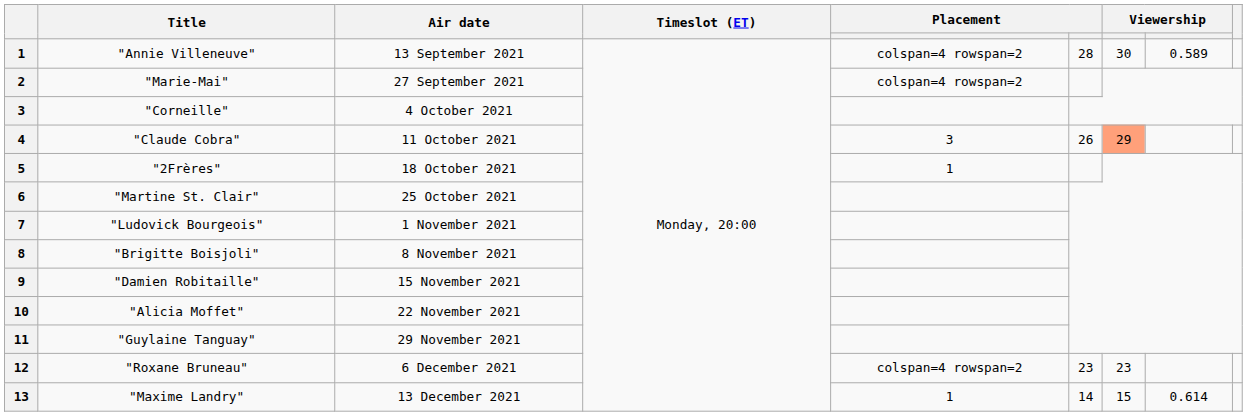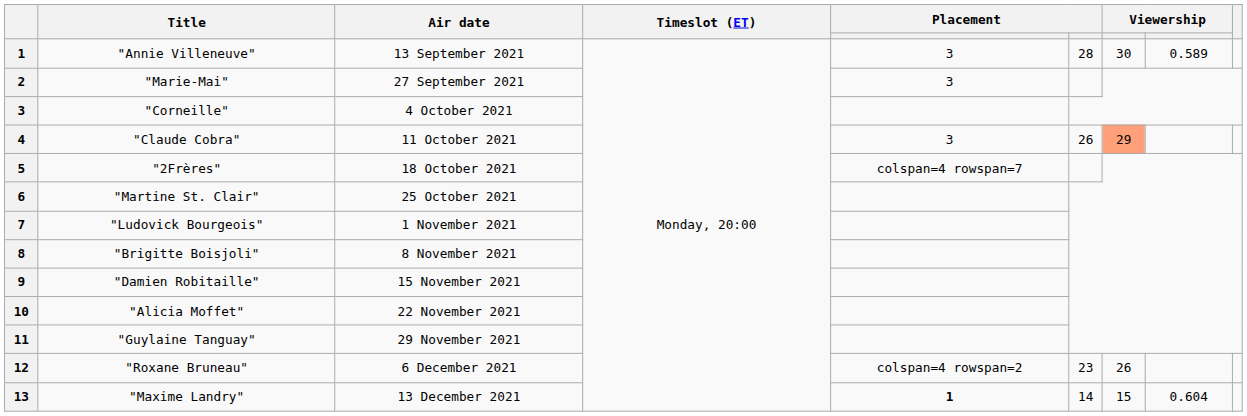(950, 53) colspan=4 rowspan=2 -> (950, 53) 3
(950, 82) colspan=4 rowspan=2 -> (950, 82) 3
(950, 168) 1 -> (950, 168) colspan=4 rowspan=7
(1124, 368) 23 -> (1124, 368) 26
(950, 397) normal -> (950, 397) bold
(1189, 397) 0.614 -> (1189, 397) 0.604
